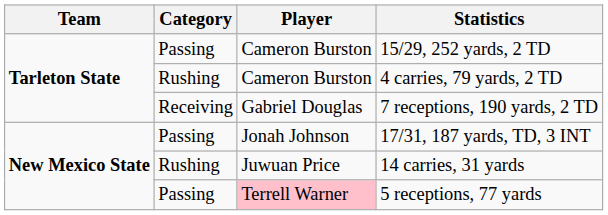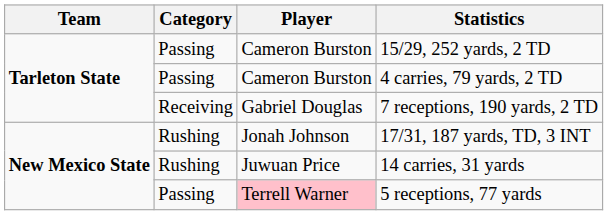(189, 77) Rushing -> (186, 77) Passing
(186, 136) Passing -> (189, 136) Rushing
